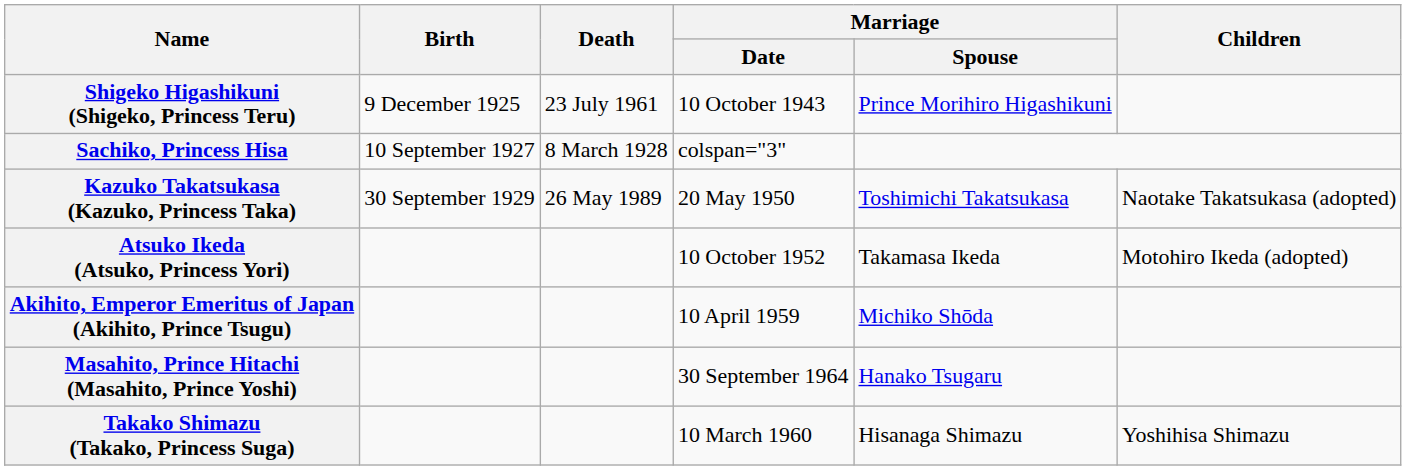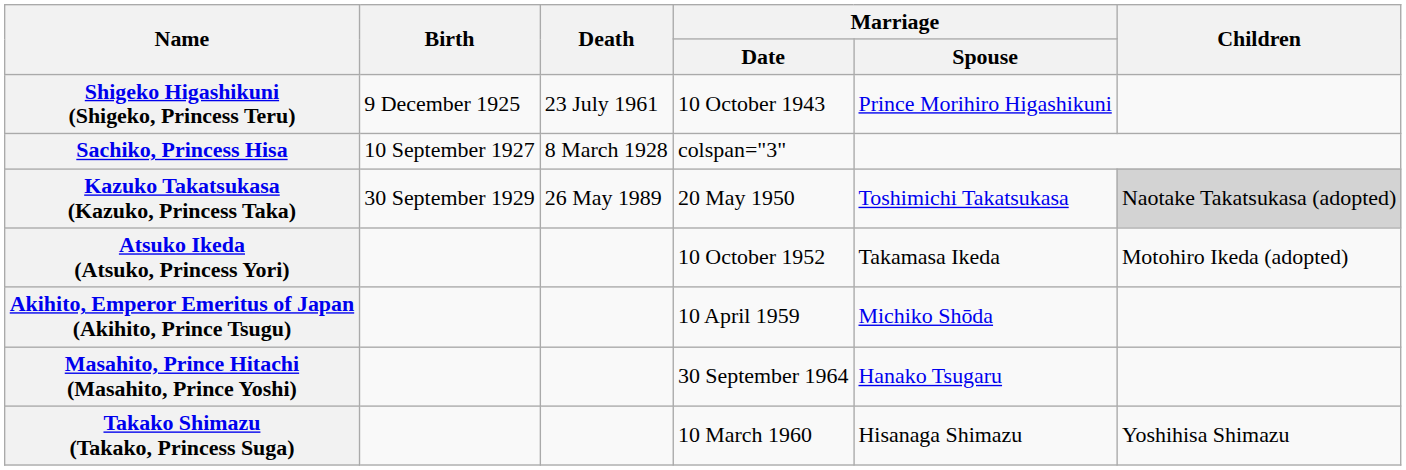(1259, 197) no background -> (1259, 197) lightgrey background
